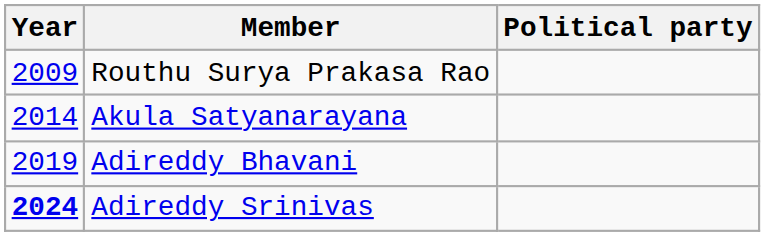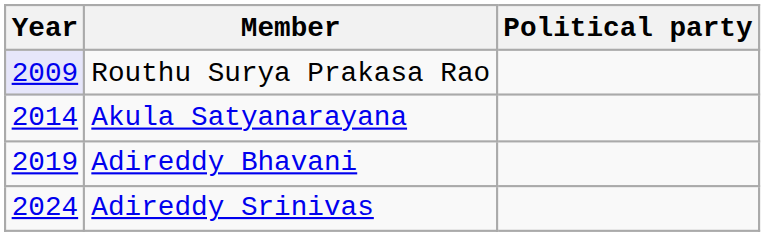(45, 73) no background -> (45, 73) lavender background
(45, 208) bold -> (45, 208) normal
